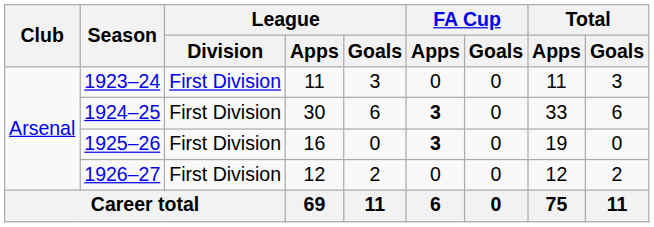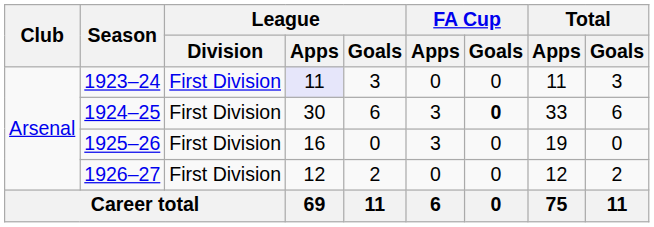(314, 81) no background -> (314, 81) lavender background
(435, 112) bold -> (435, 112) normal
(496, 112) normal -> (496, 112) bold
(435, 143) bold -> (435, 143) normal
